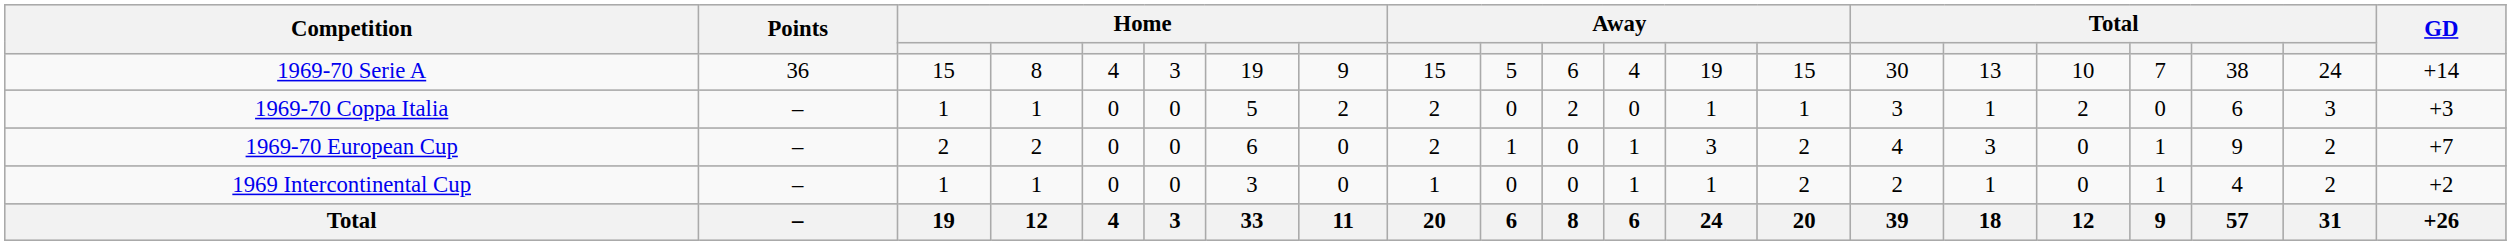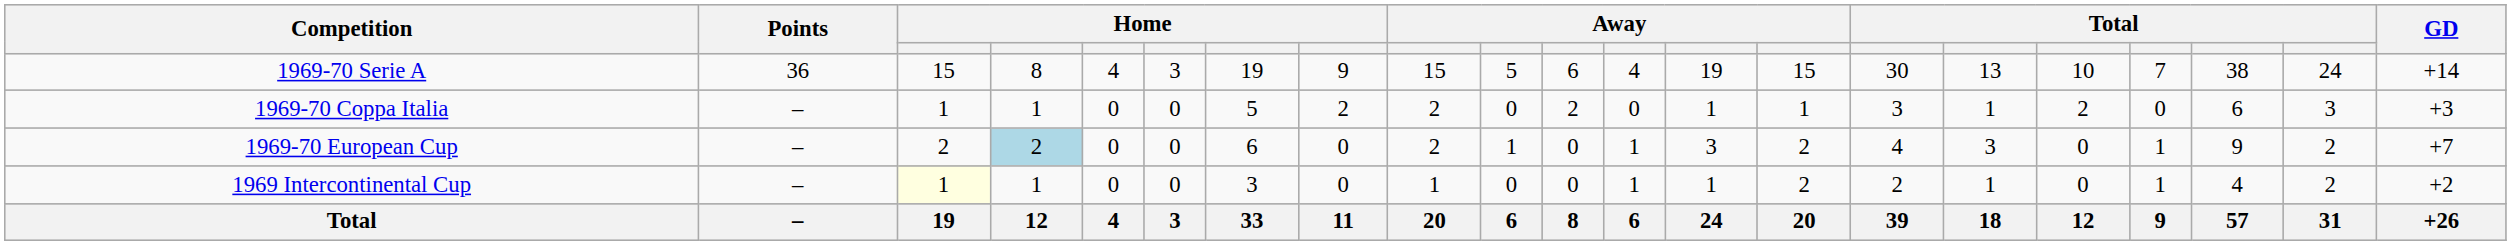(1036, 146) no background -> (1036, 146) lightblue background
(943, 184) no background -> (943, 184) lightyellow background
